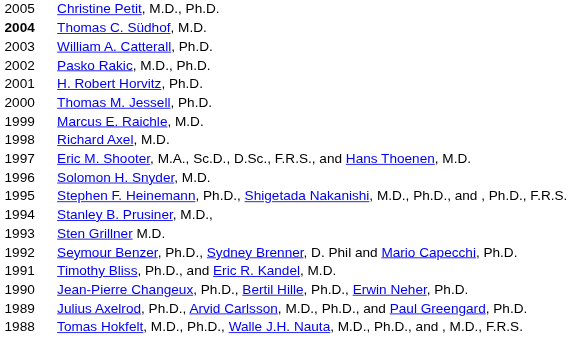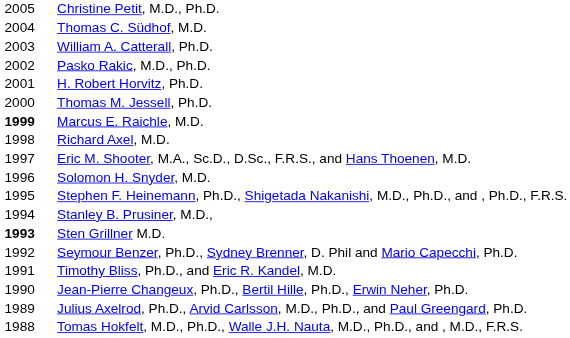(20, 27) bold -> (20, 27) normal
(20, 121) normal -> (20, 121) bold
(20, 233) normal -> (20, 233) bold
